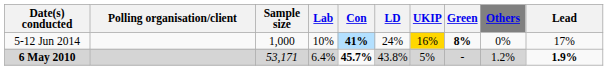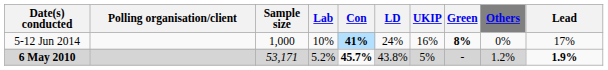(427, 41) gold background -> (427, 41) no background
(323, 57) 6.4% -> (323, 57) 5.2%
